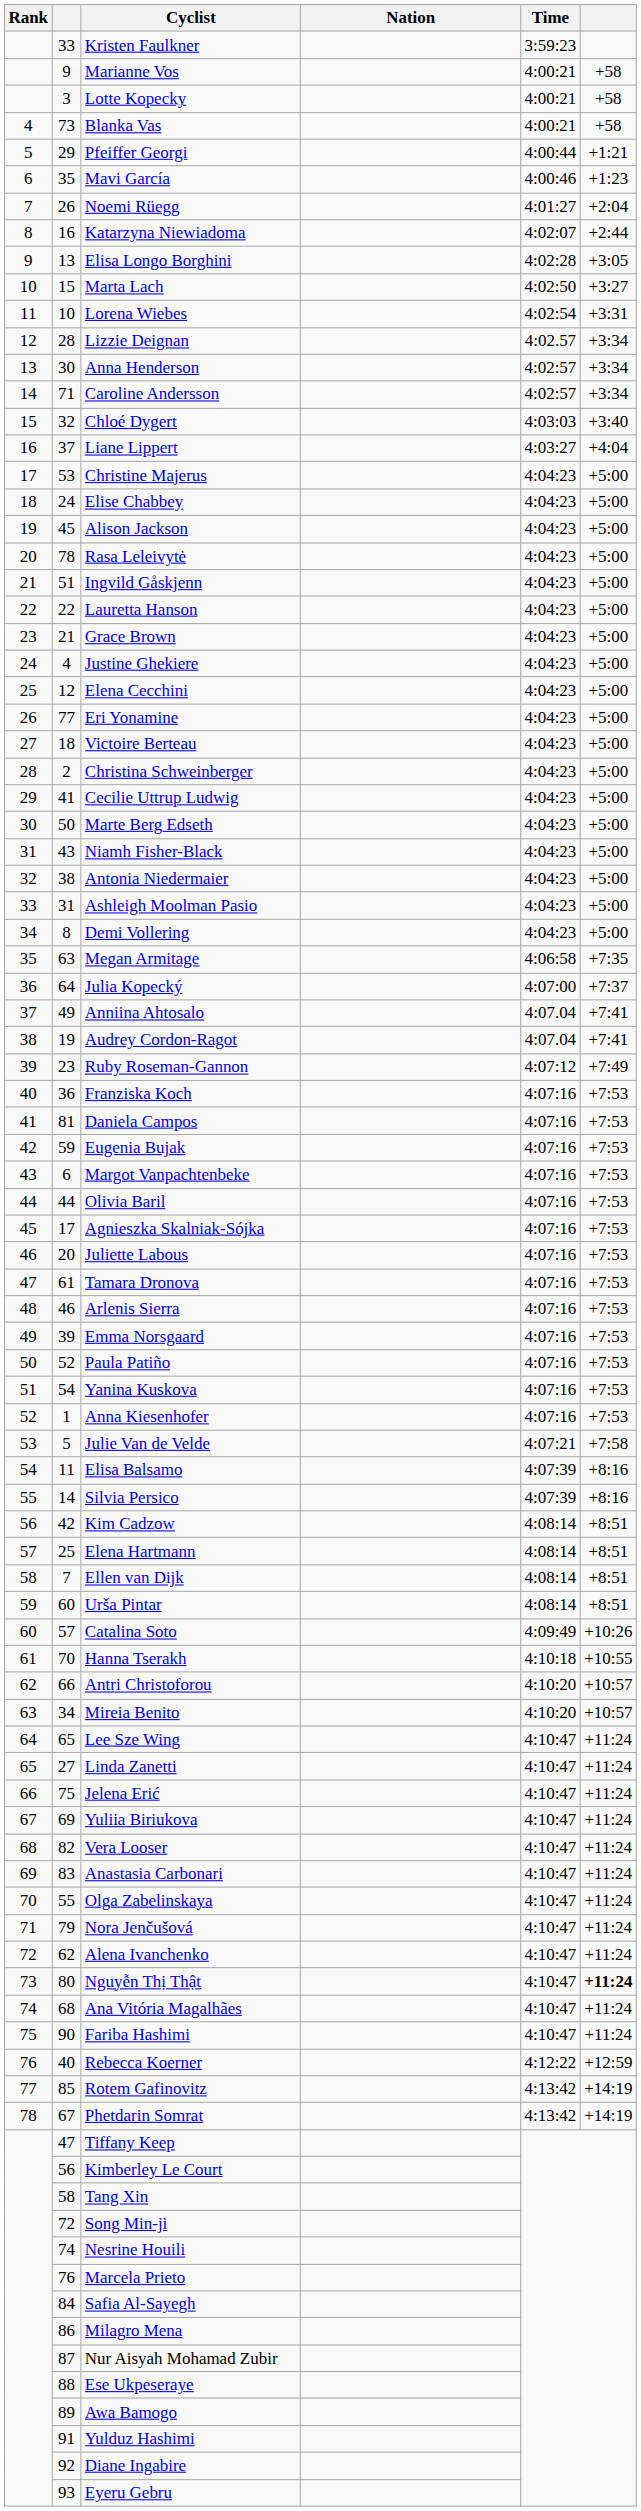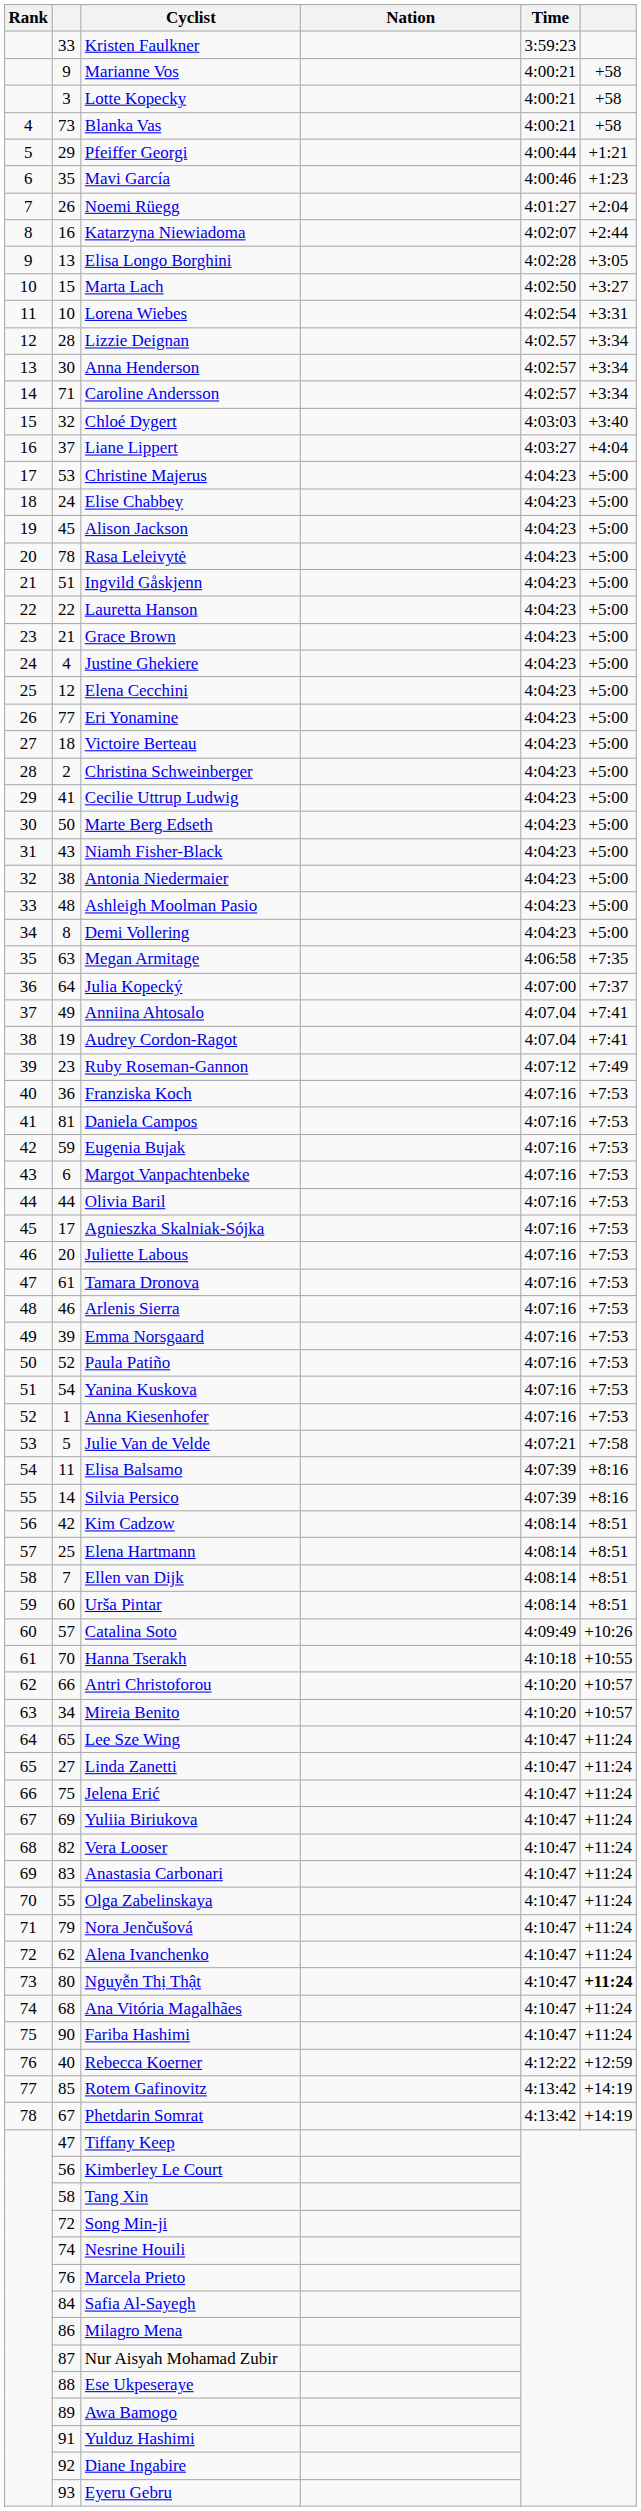(66, 905) 31 -> (66, 905) 48
